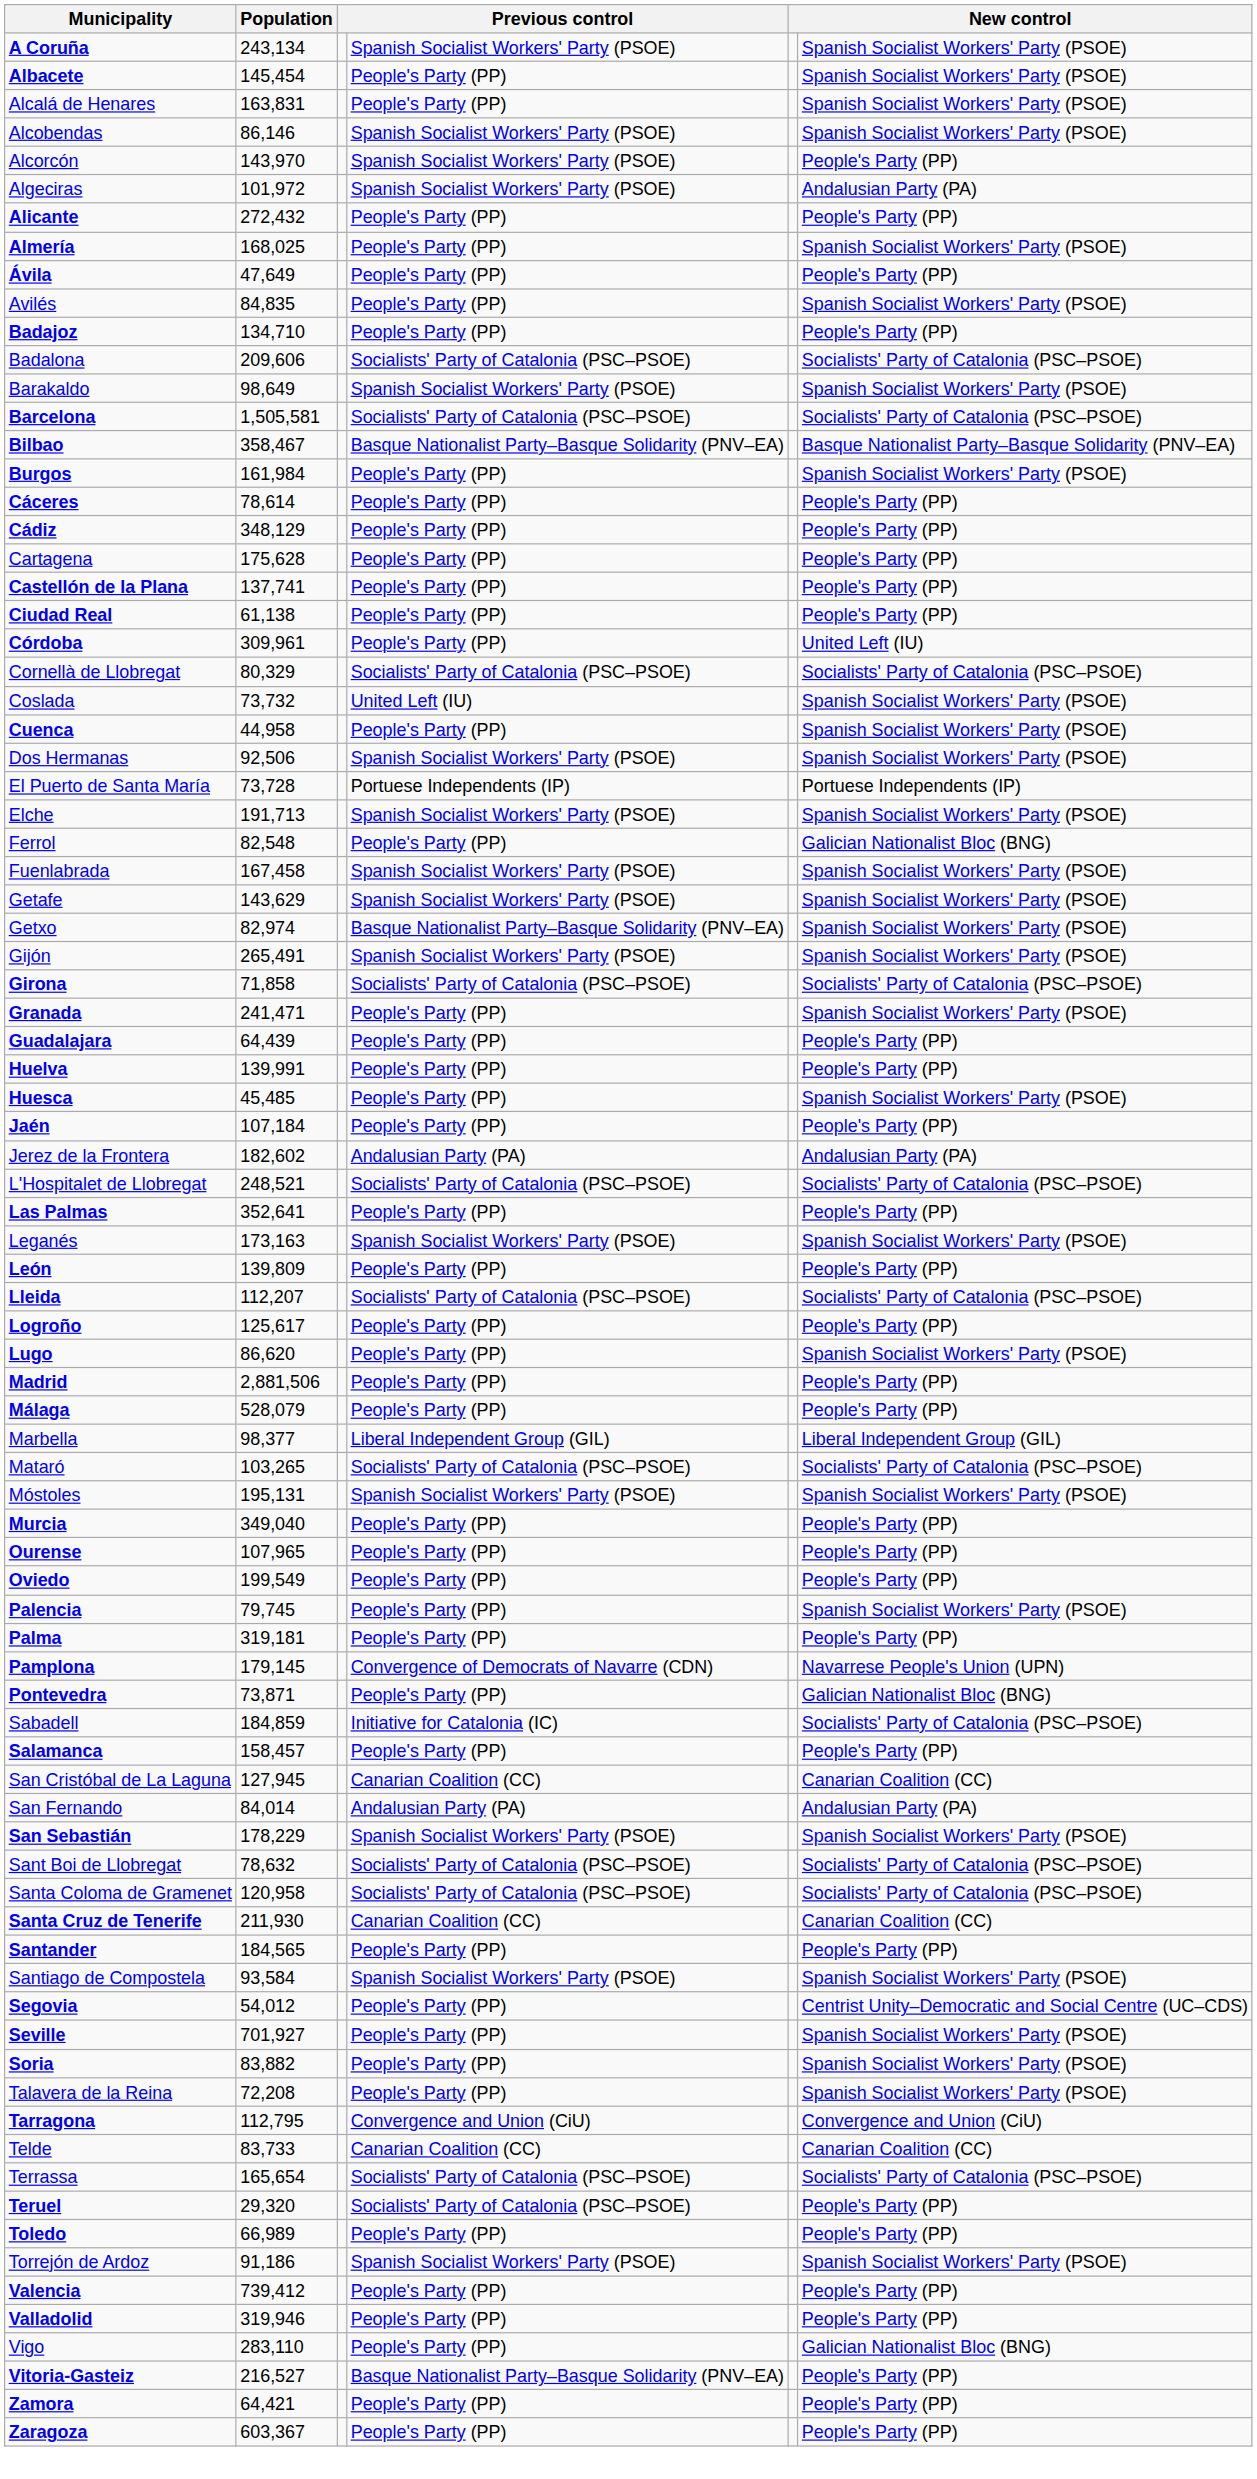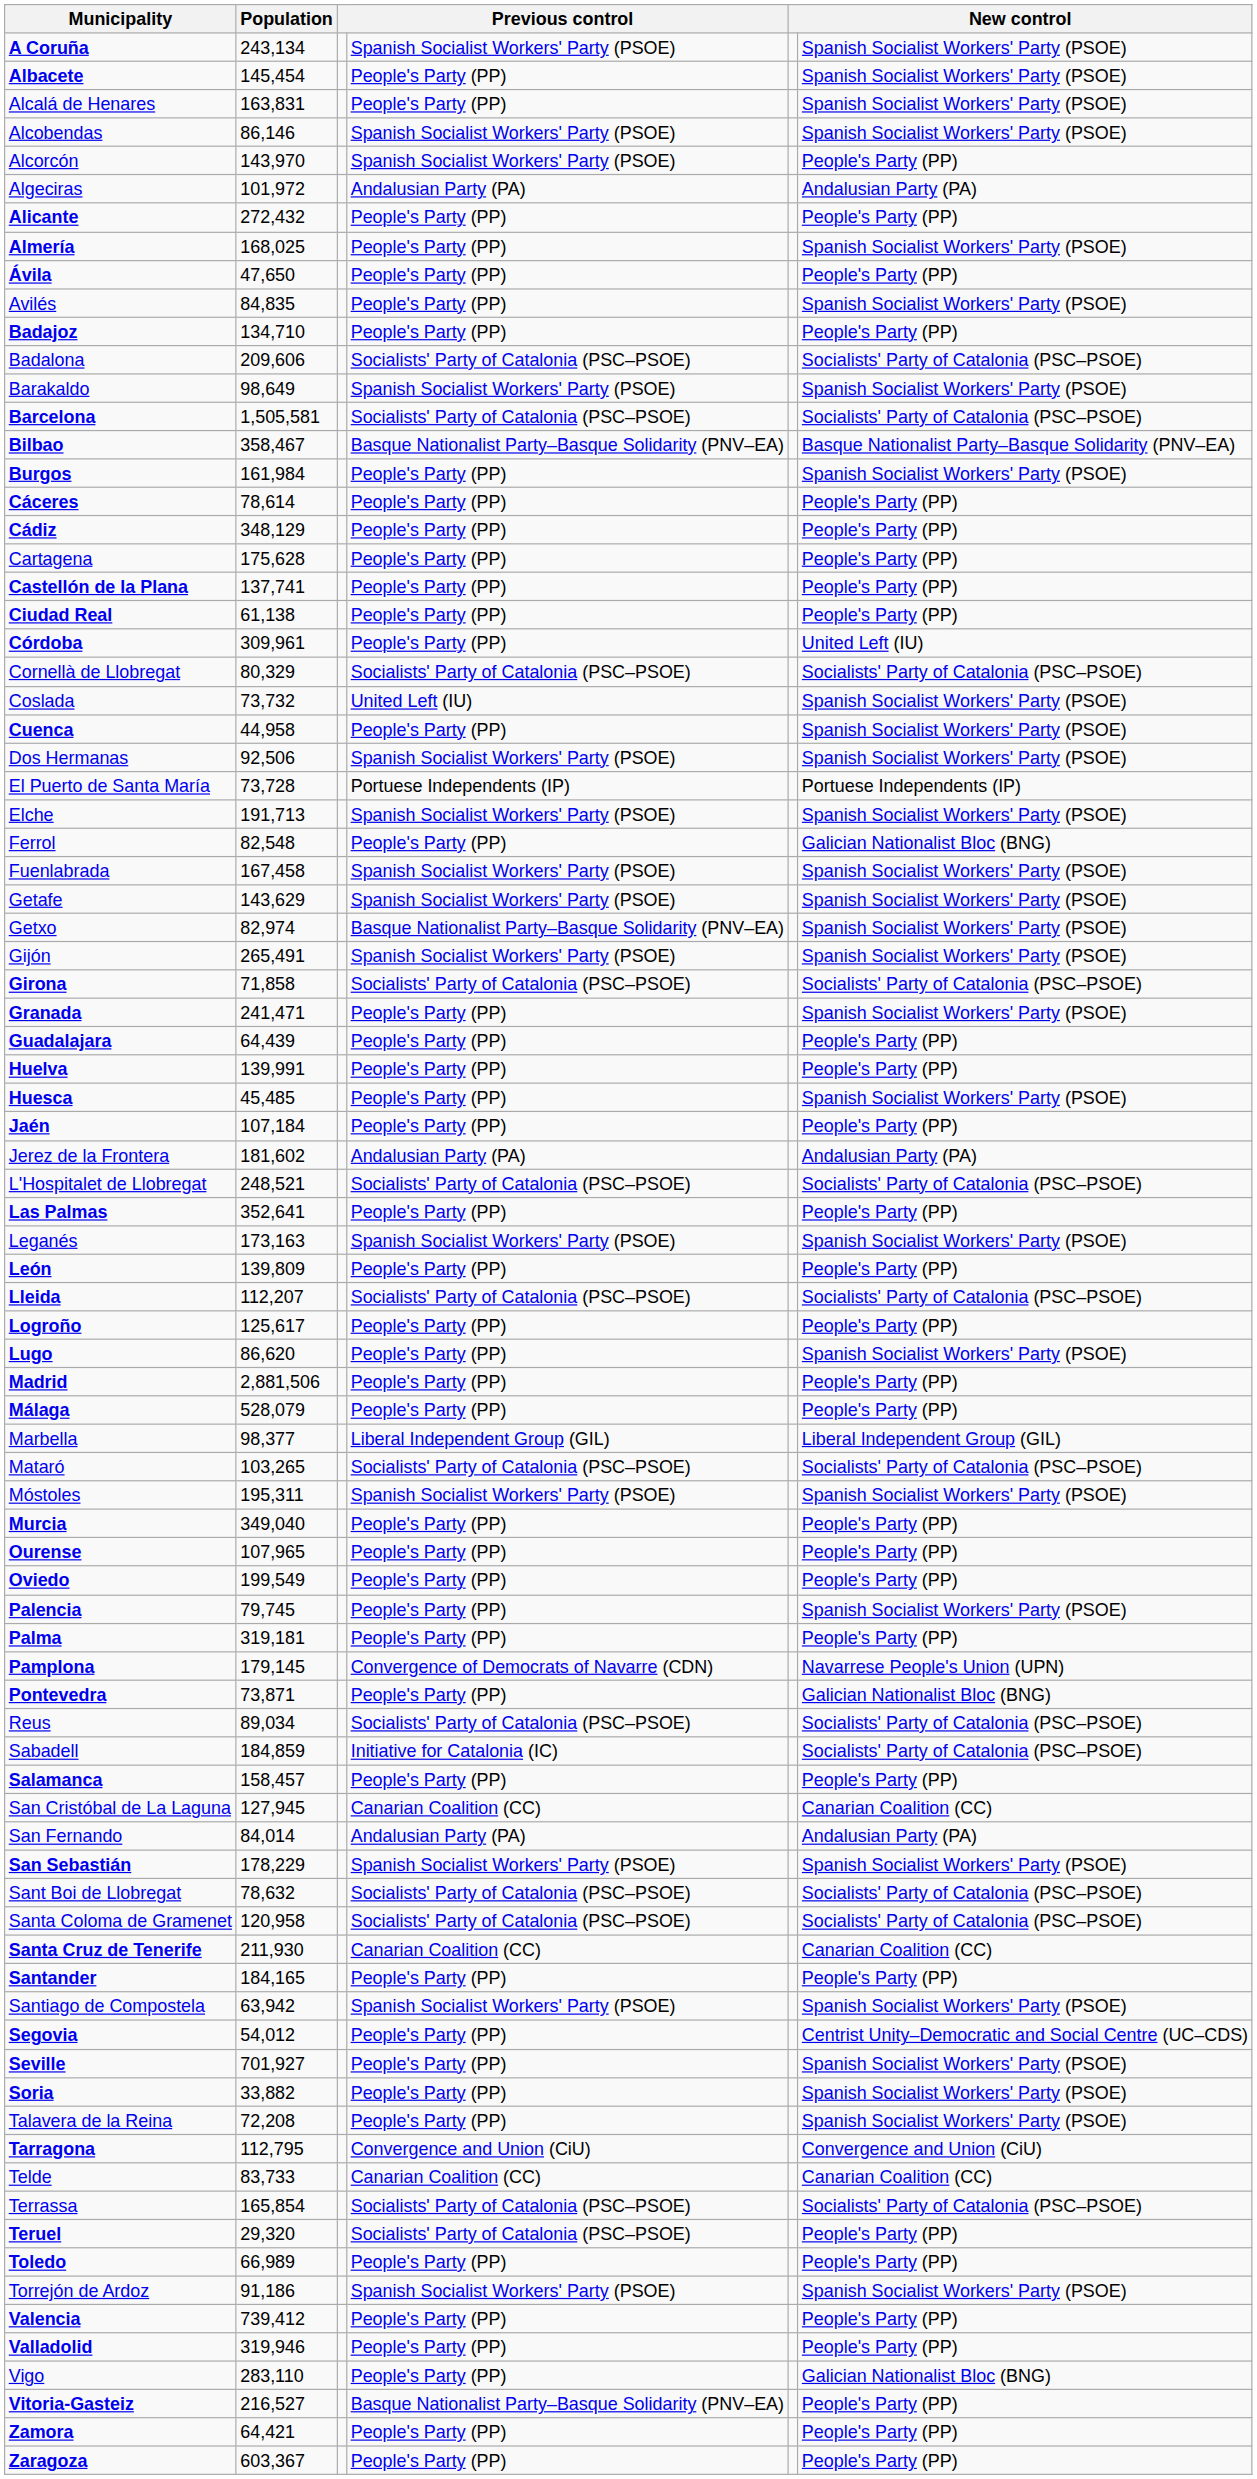(513, 189) Spanish Socialist Workers' Party (PSOE) -> (438, 189) Andalusian Party (PA)
(268, 275) 47,649 -> (268, 275) 47,650
(273, 1155) 182,602 -> (273, 1155) 181,602
(273, 1495) 195,131 -> (272, 1495) 195,311
+ row: (30, 1723)
(273, 1950) 184,565 -> (273, 1978) 184,165
(268, 1978) 93,584 -> (268, 2007) 63,942
(268, 2063) 83,882 -> (268, 2092) 33,882
(273, 2177) 165,654 -> (273, 2205) 165,854
